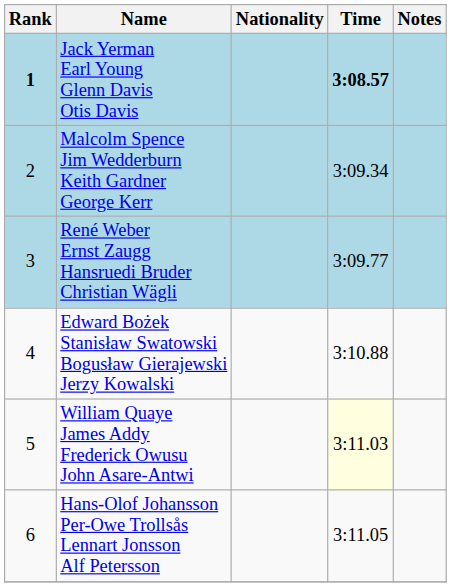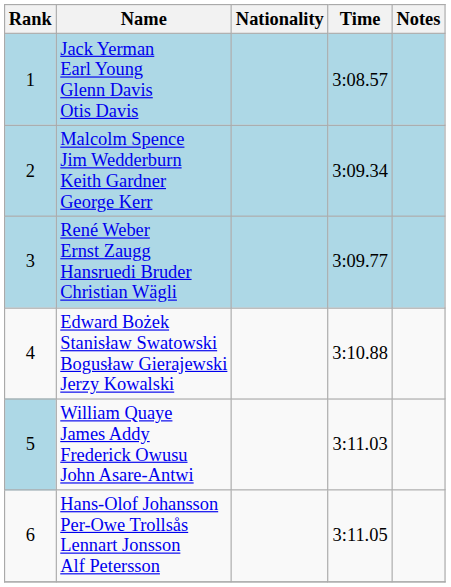(30, 79) bold -> (30, 79) normal
(361, 79) bold -> (360, 79) normal
(30, 444) no background -> (30, 444) lightblue background
(361, 444) lightyellow background -> (360, 444) no background
